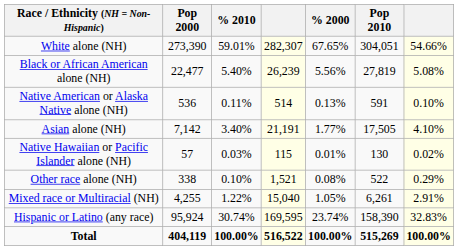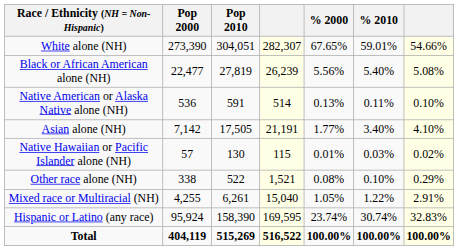columns swapped: (379, 20) <-> (236, 20)
